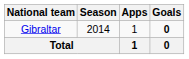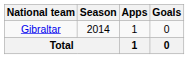(167, 29) bold -> (167, 29) normal
